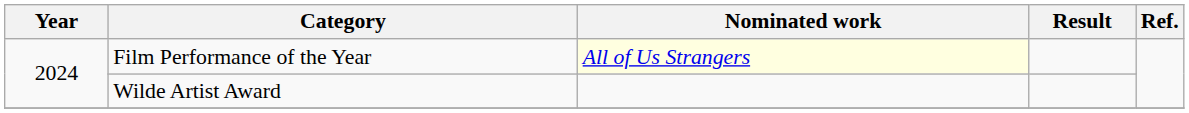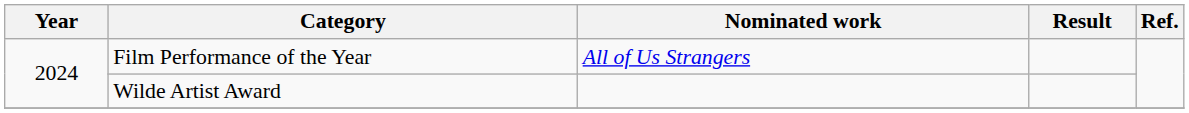(666, 56) lightyellow background -> (666, 56) no background
